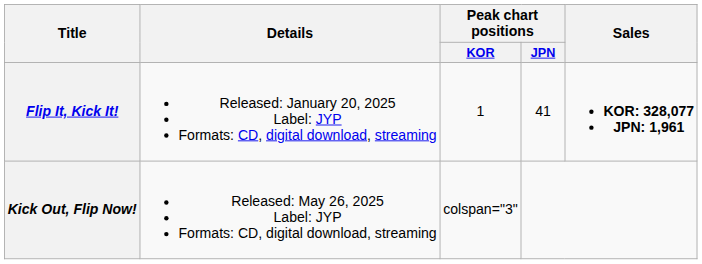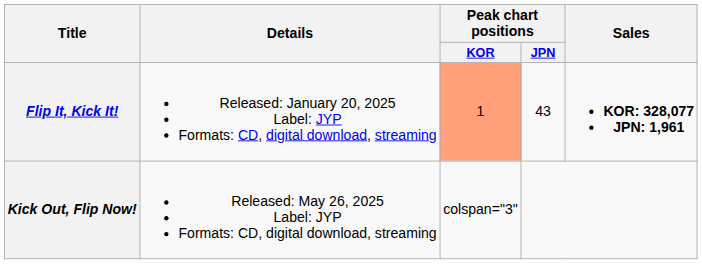(480, 111) no background -> (480, 111) lightsalmon background
(543, 111) 41 -> (543, 111) 43
